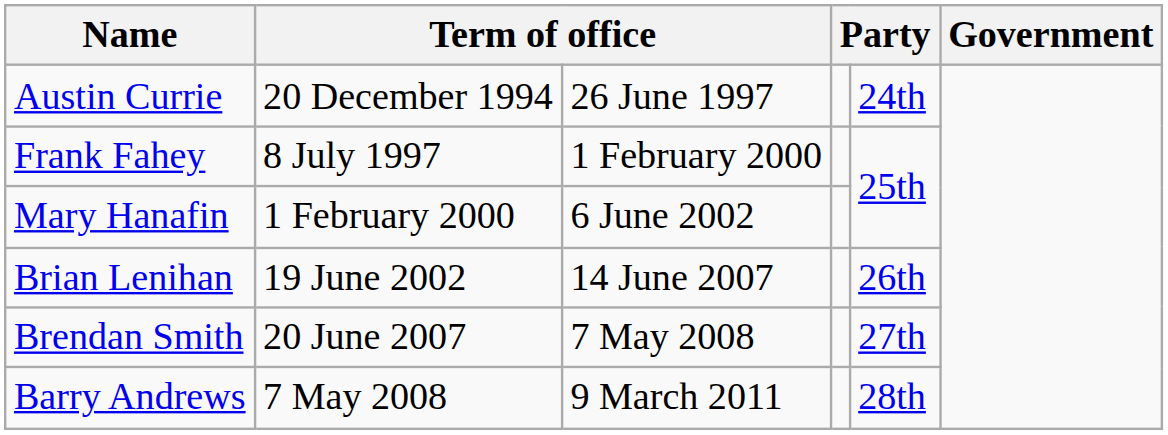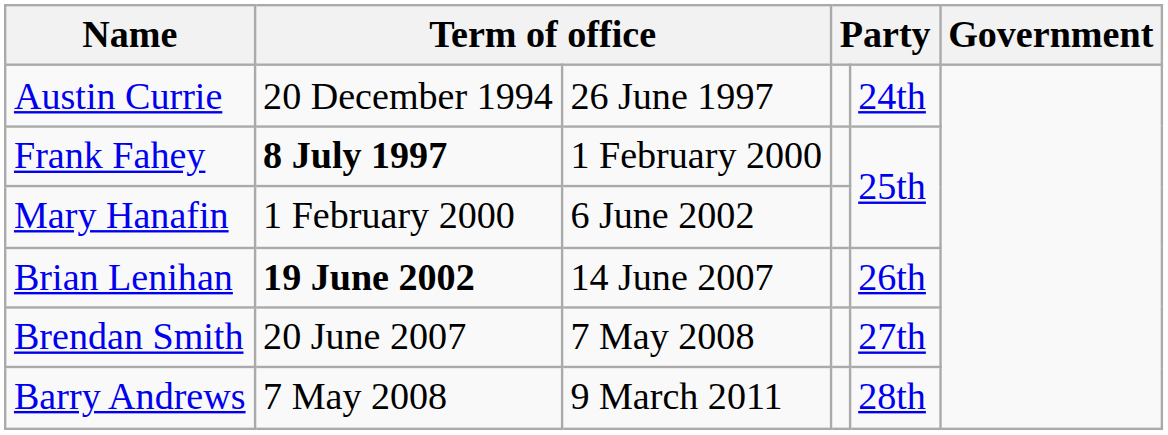(352, 155) normal -> (355, 155) bold
(365, 276) normal -> (369, 276) bold
